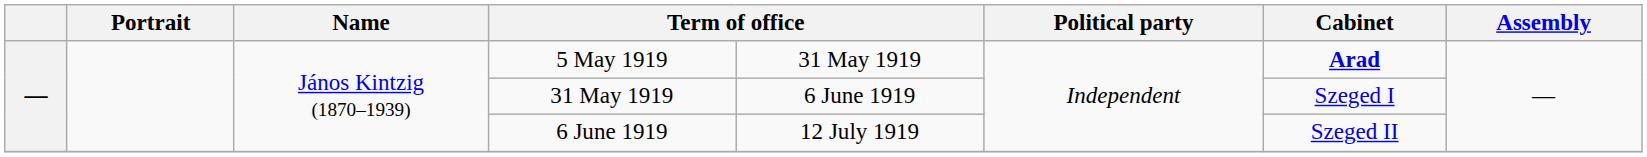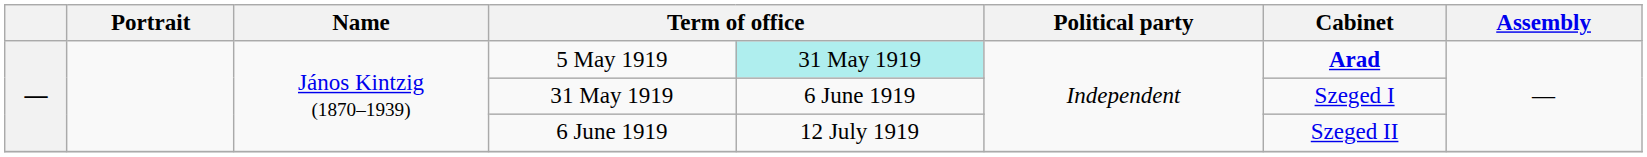(860, 59) no background -> (860, 59) paleturquoise background
